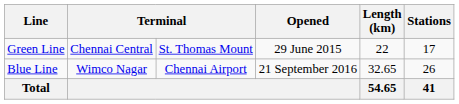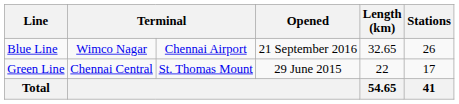rows swapped: (32, 68) <-> (36, 48)
